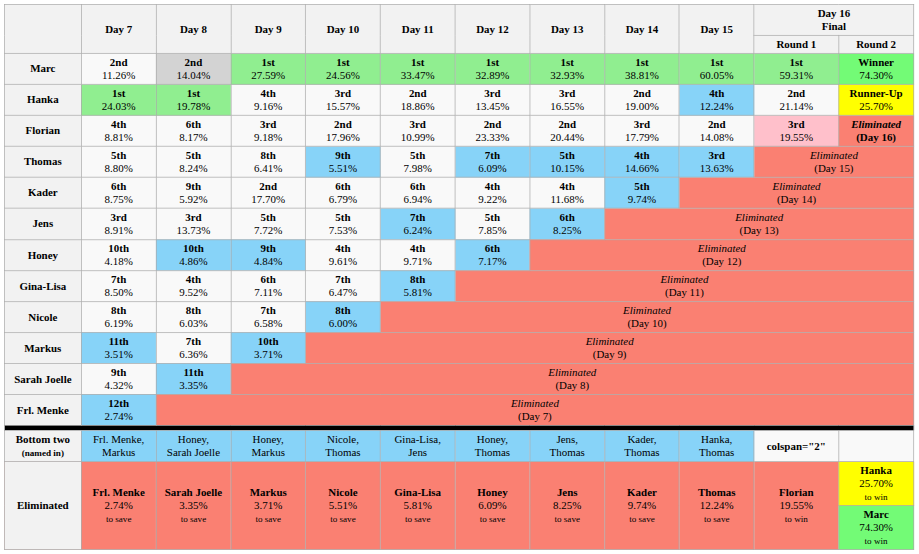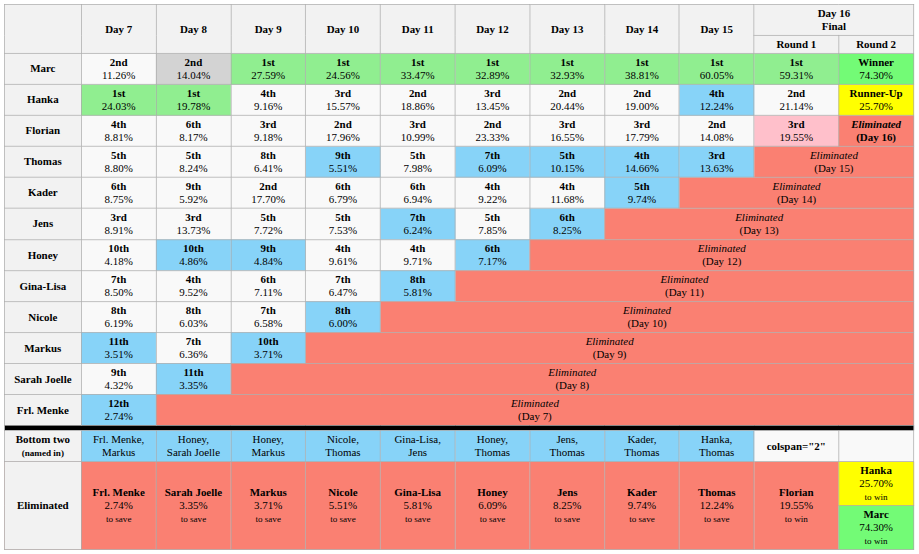(567, 100) 3rd 16.55% -> (567, 100) 2nd 20.44%
(567, 131) 2nd 20.44% -> (567, 131) 3rd 16.55%
